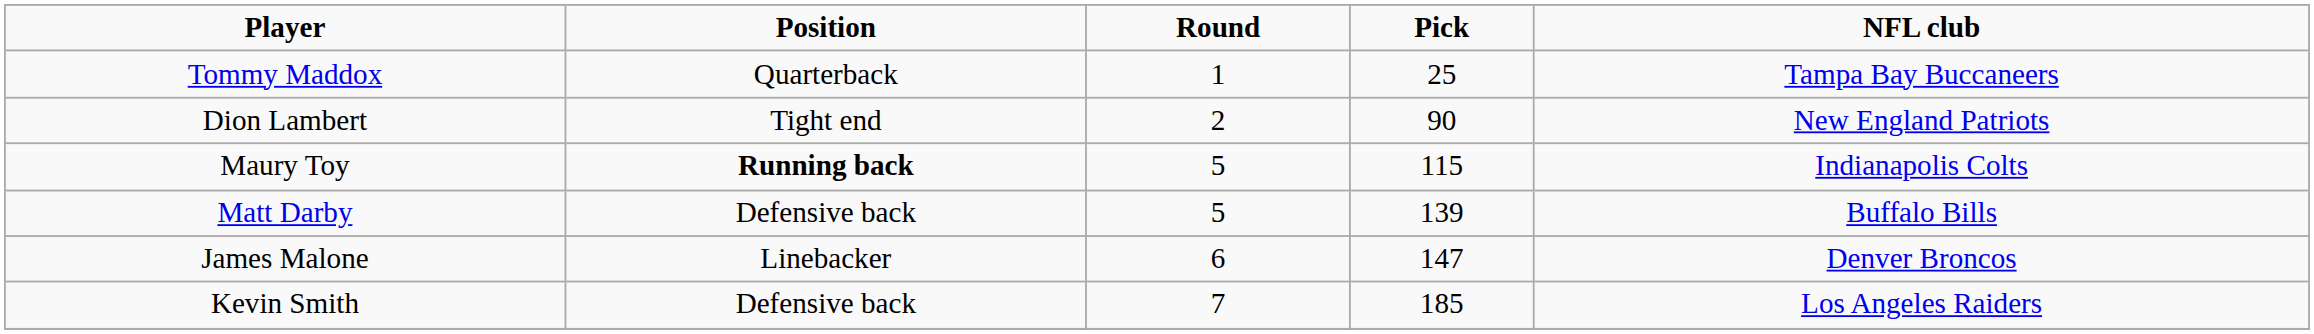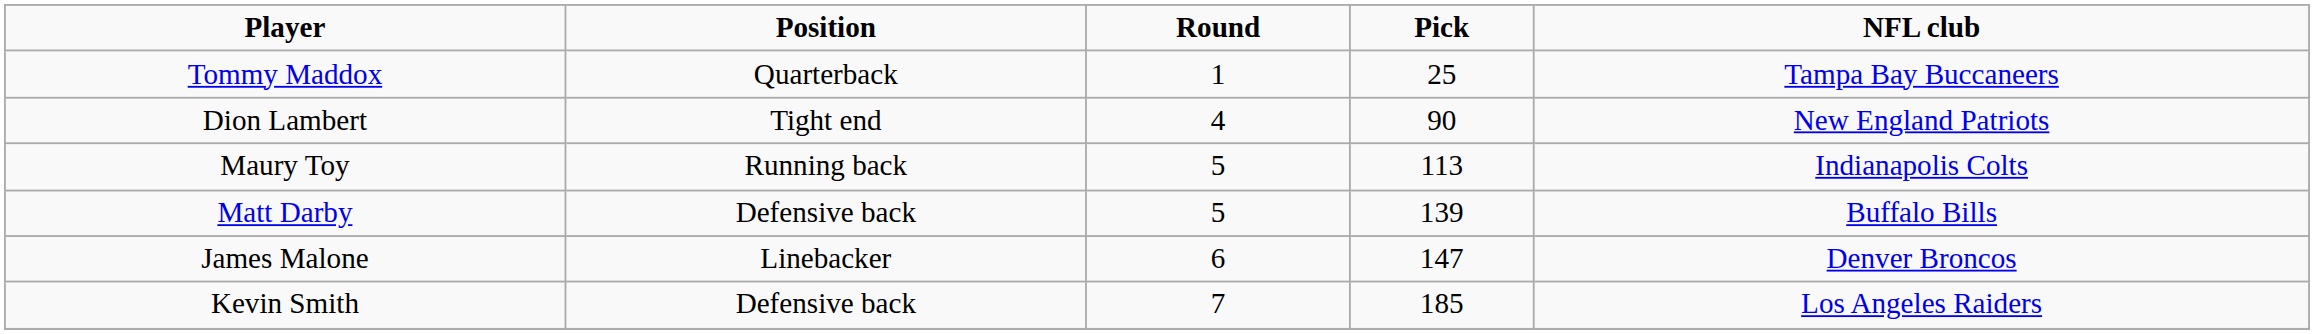(1218, 119) 2 -> (1218, 119) 4
(826, 166) bold -> (826, 166) normal
(1442, 166) 115 -> (1442, 166) 113
